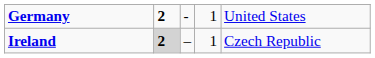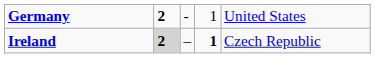(213, 40) normal -> (213, 40) bold
